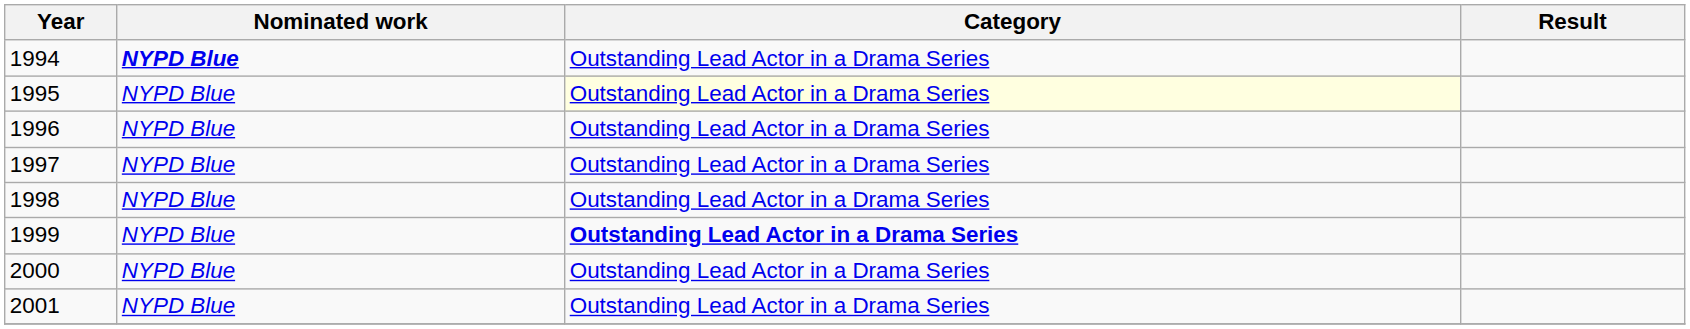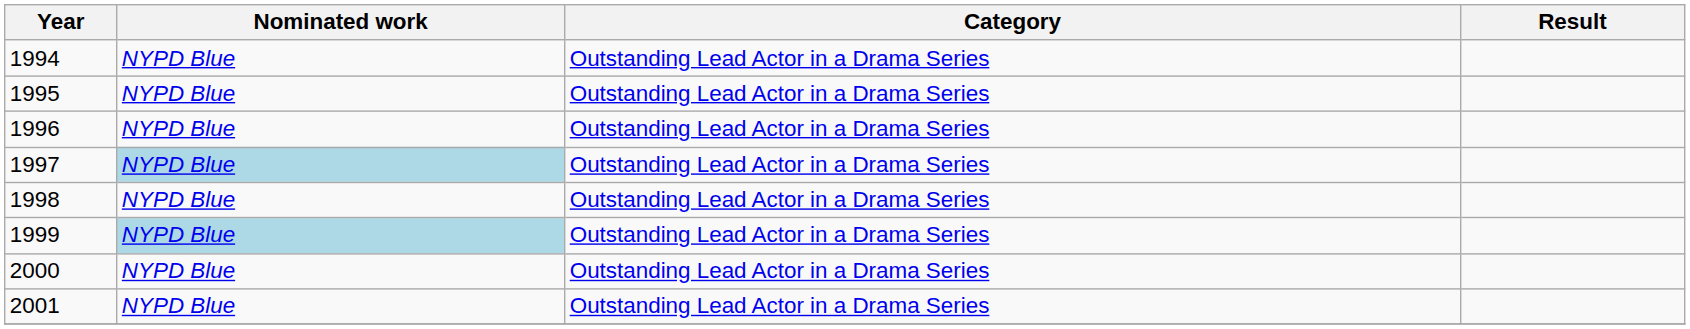(180, 57) bold -> (178, 57) normal
(780, 93) lightyellow background -> (780, 93) no background
(178, 164) no background -> (178, 164) lightblue background
(178, 235) no background -> (178, 235) lightblue background
(794, 235) bold -> (780, 235) normal
